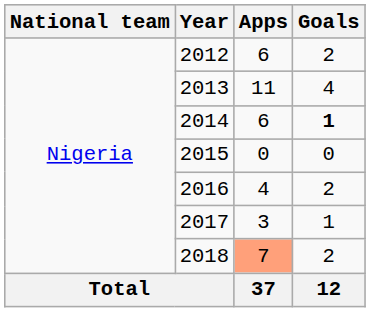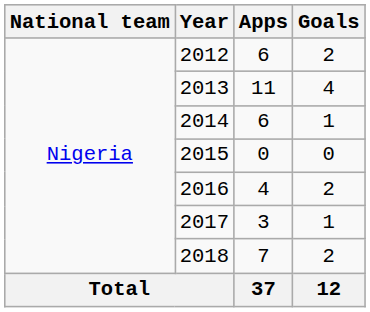(329, 122) bold -> (329, 122) normal
(263, 256) lightsalmon background -> (263, 256) no background
